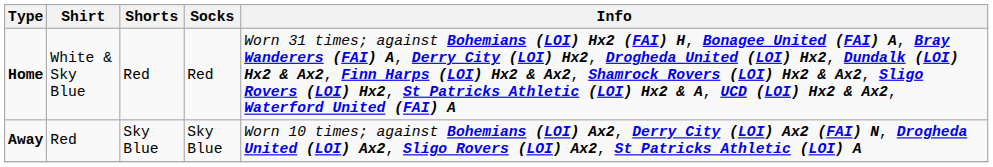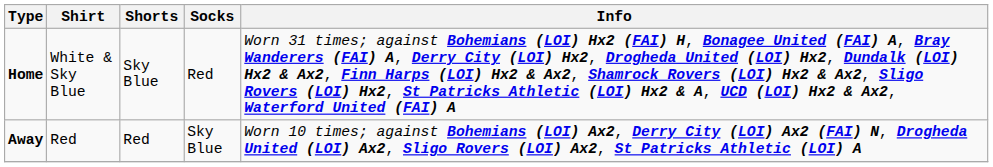(137, 74) Red -> (141, 74) Sky Blue
(141, 141) Sky Blue -> (137, 141) Red
